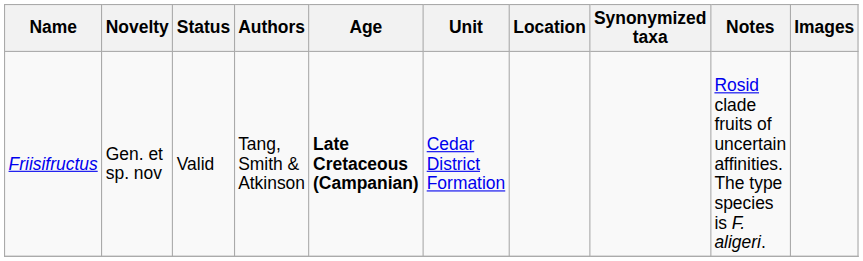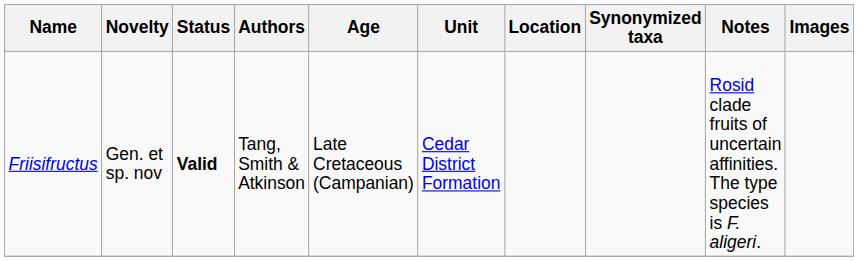(196, 163) normal -> (197, 163) bold
(366, 163) bold -> (363, 163) normal
